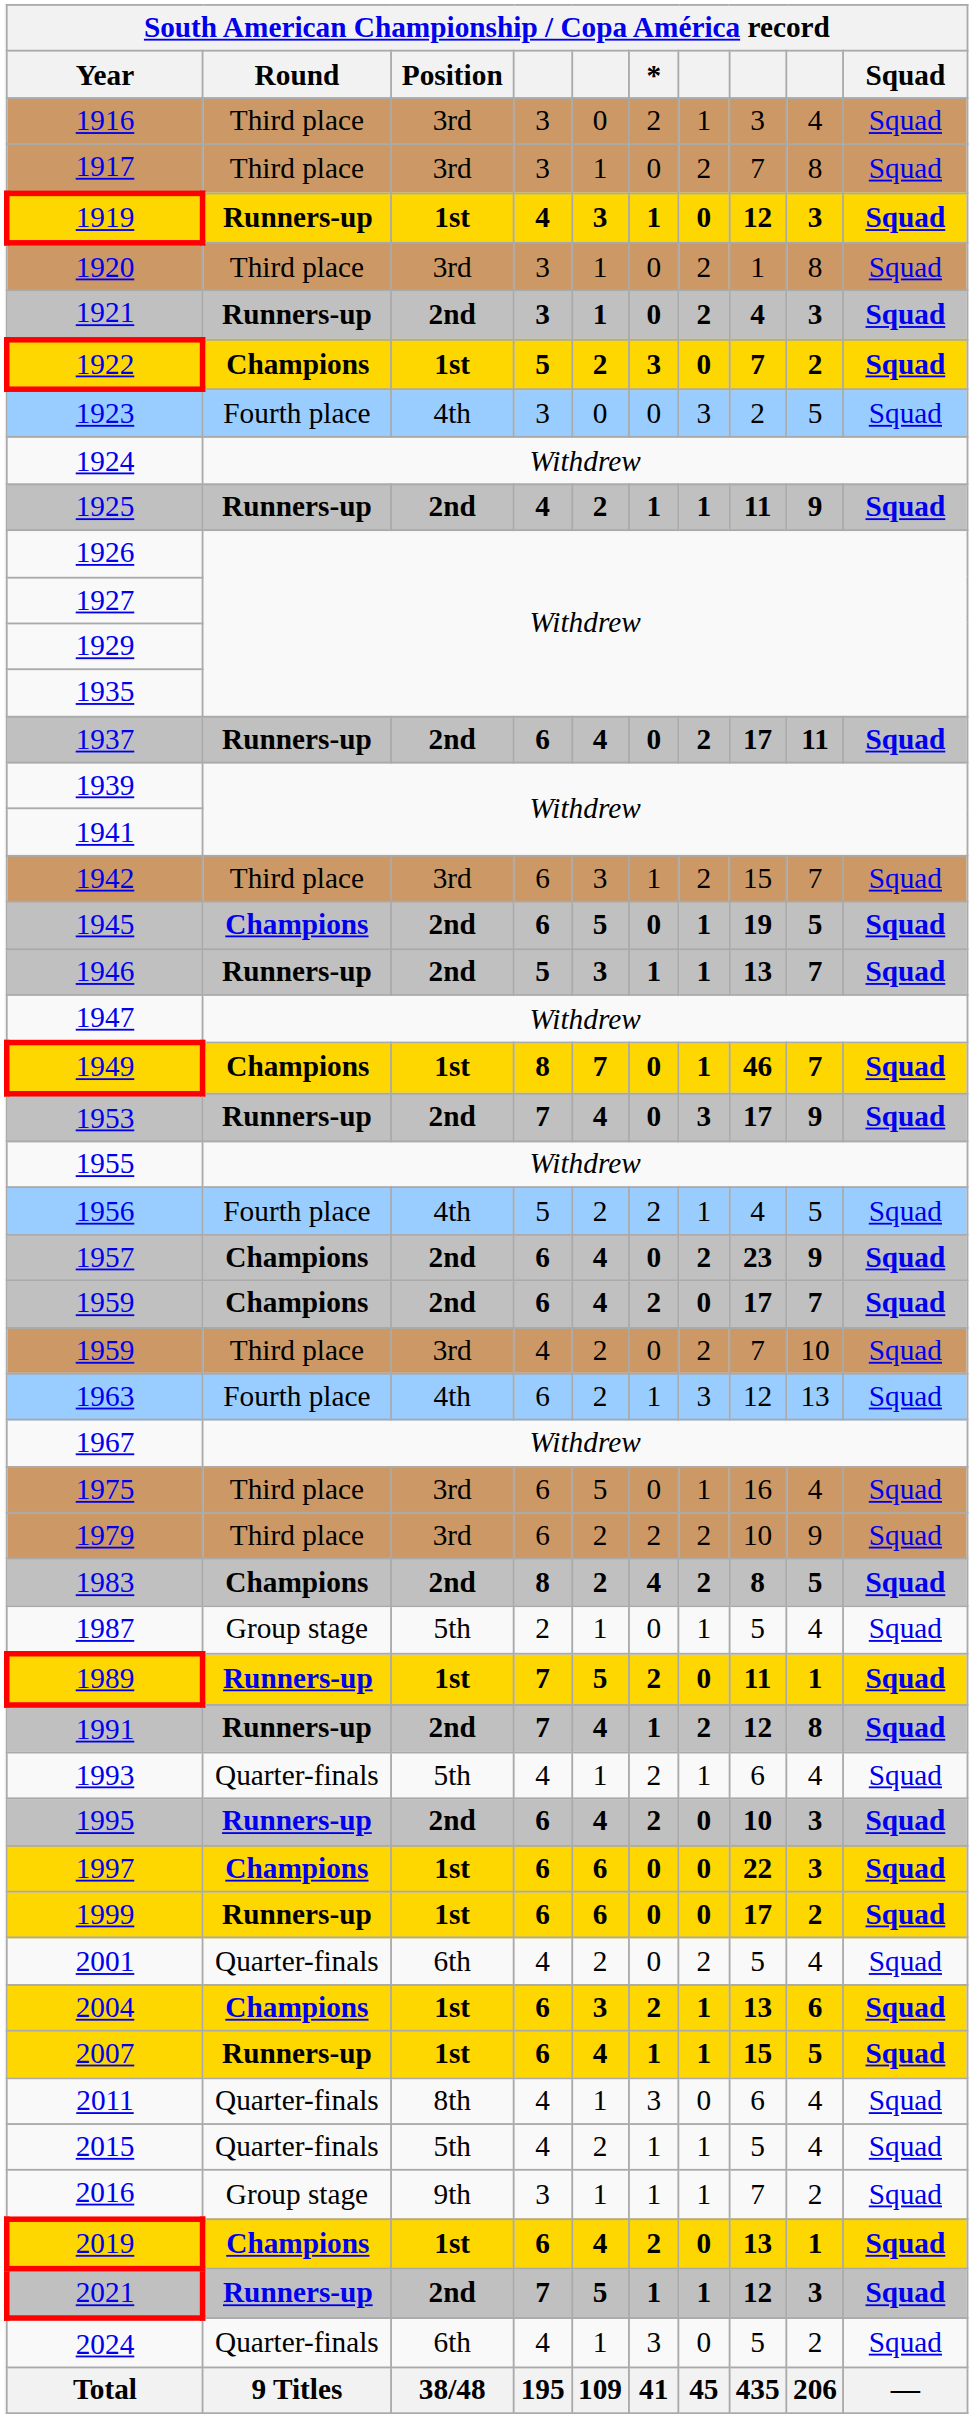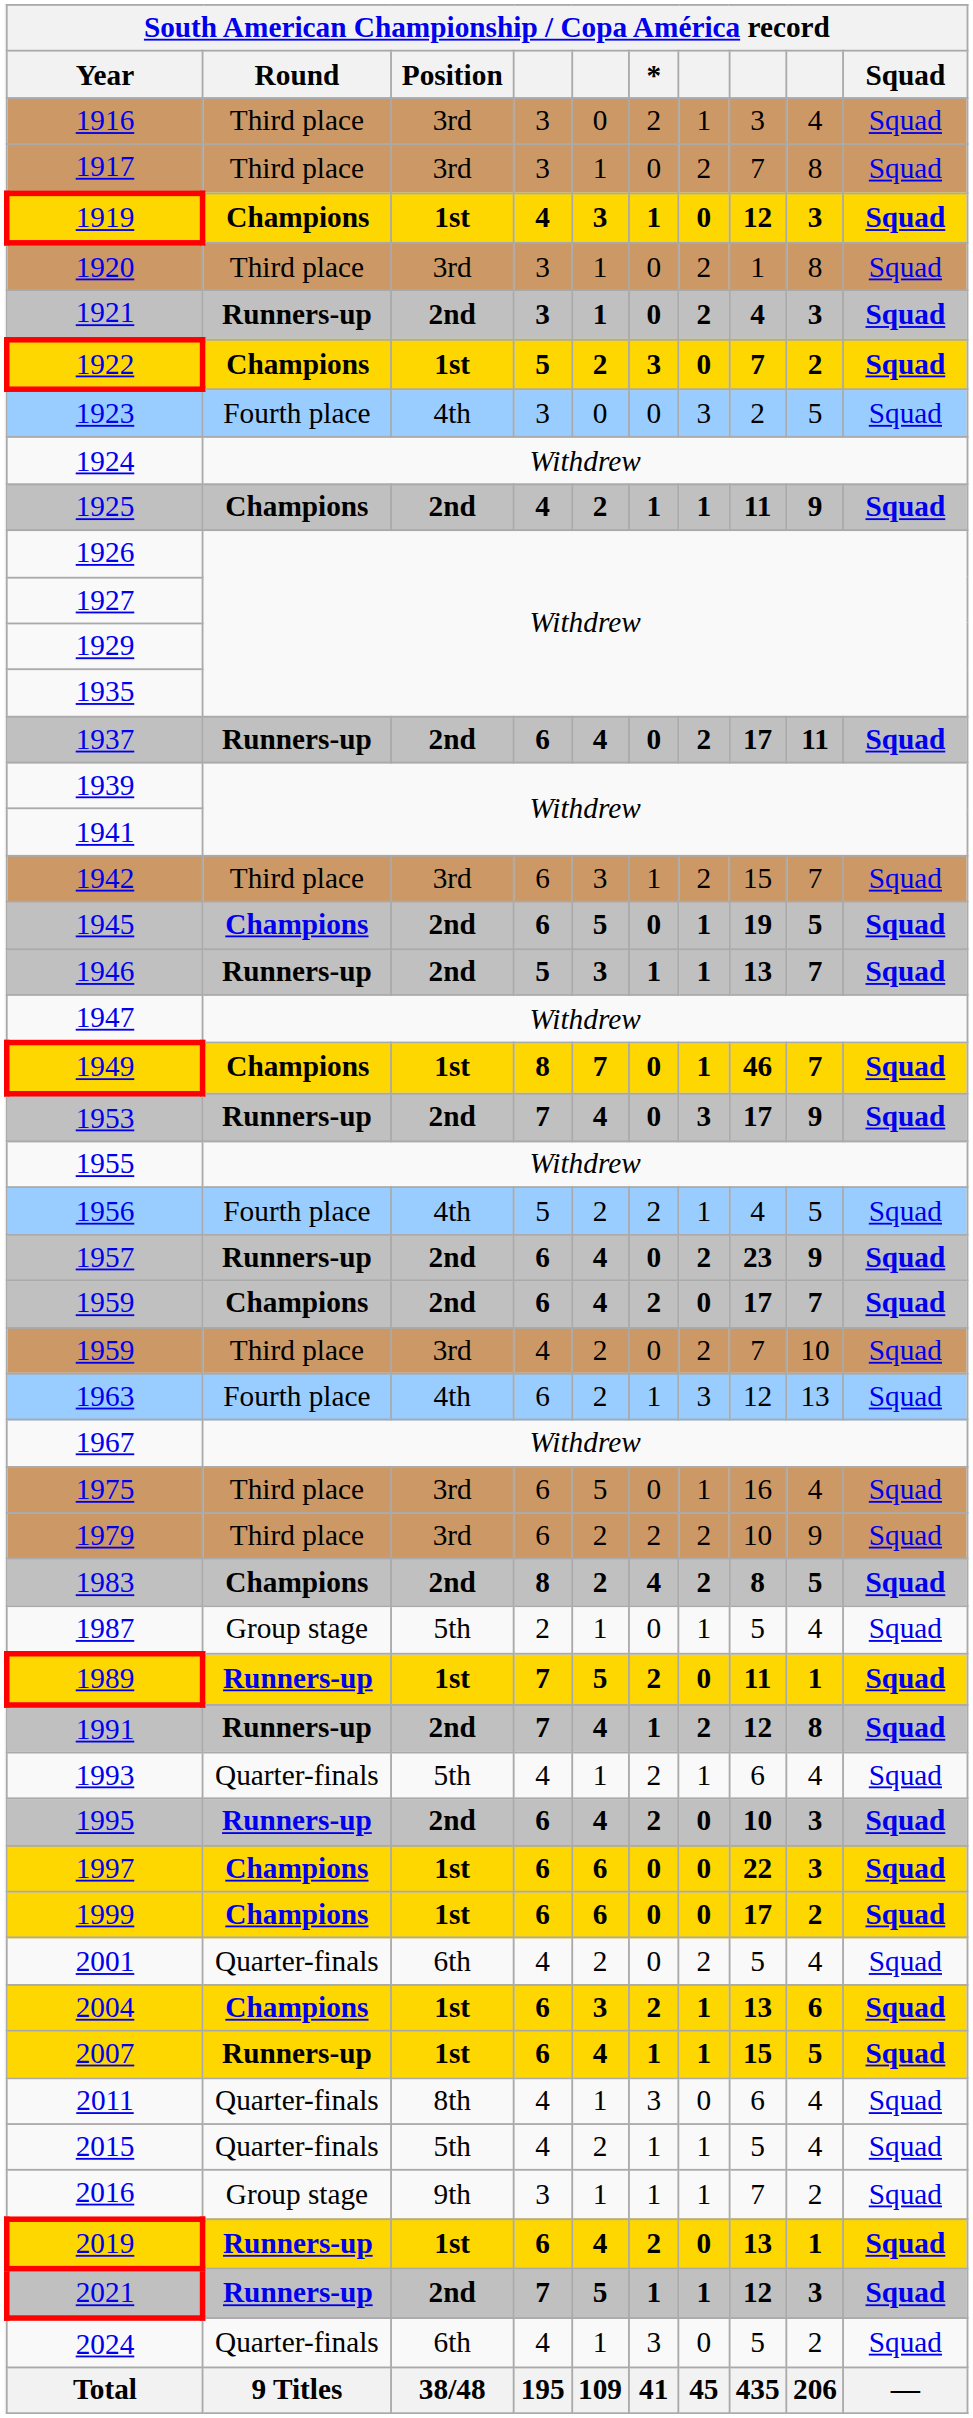(298, 217) Runners-up -> (298, 217) Champions
(297, 506) Runners-up -> (297, 506) Champions
(297, 1257) Champions -> (297, 1257) Runners-up
(297, 1914) Runners-up -> (297, 1914) Champions
(298, 2243) Champions -> (298, 2243) Runners-up
